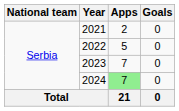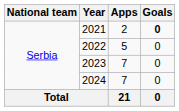(157, 30) normal -> (157, 30) bold
(124, 81) lightgreen background -> (124, 81) no background
